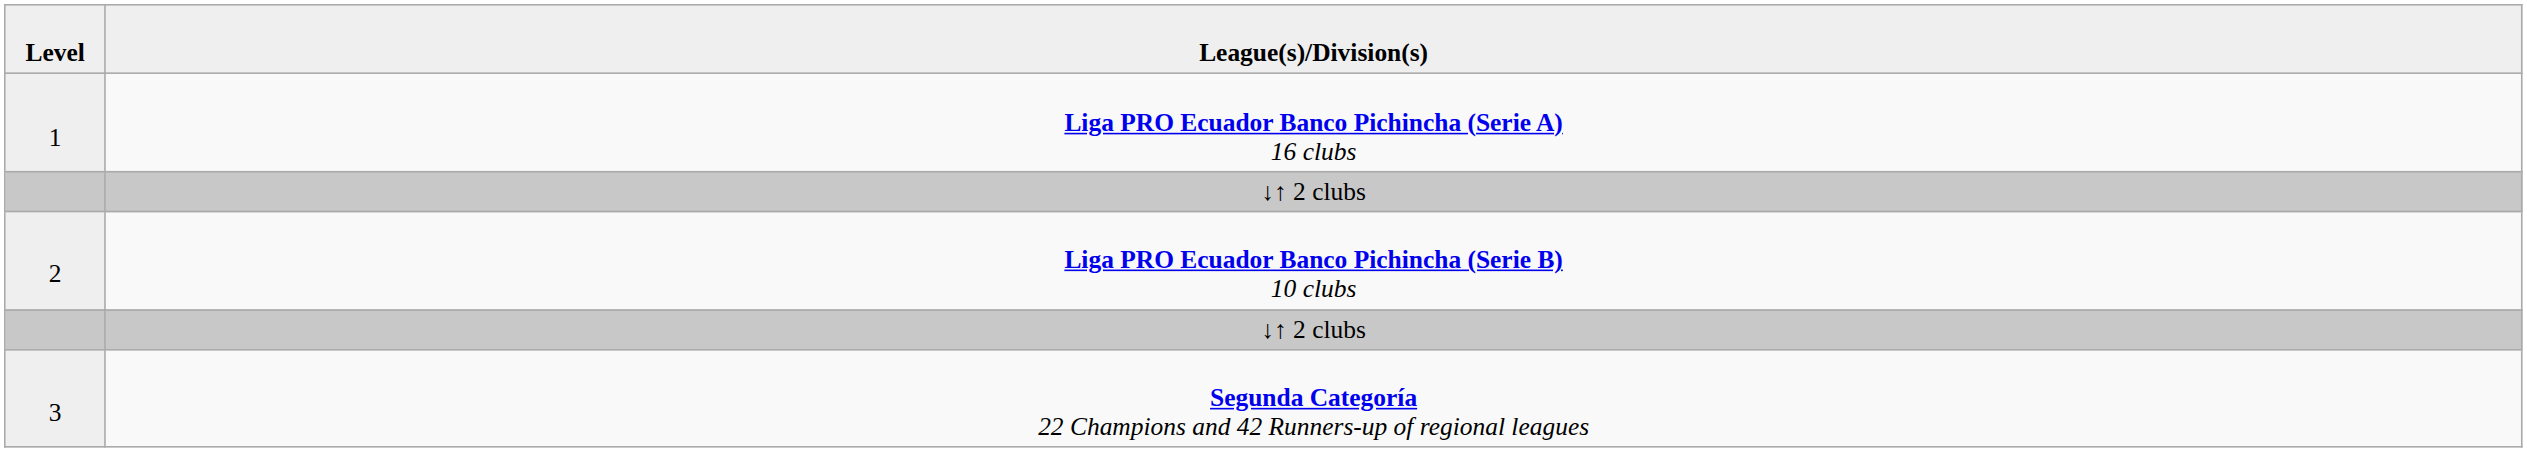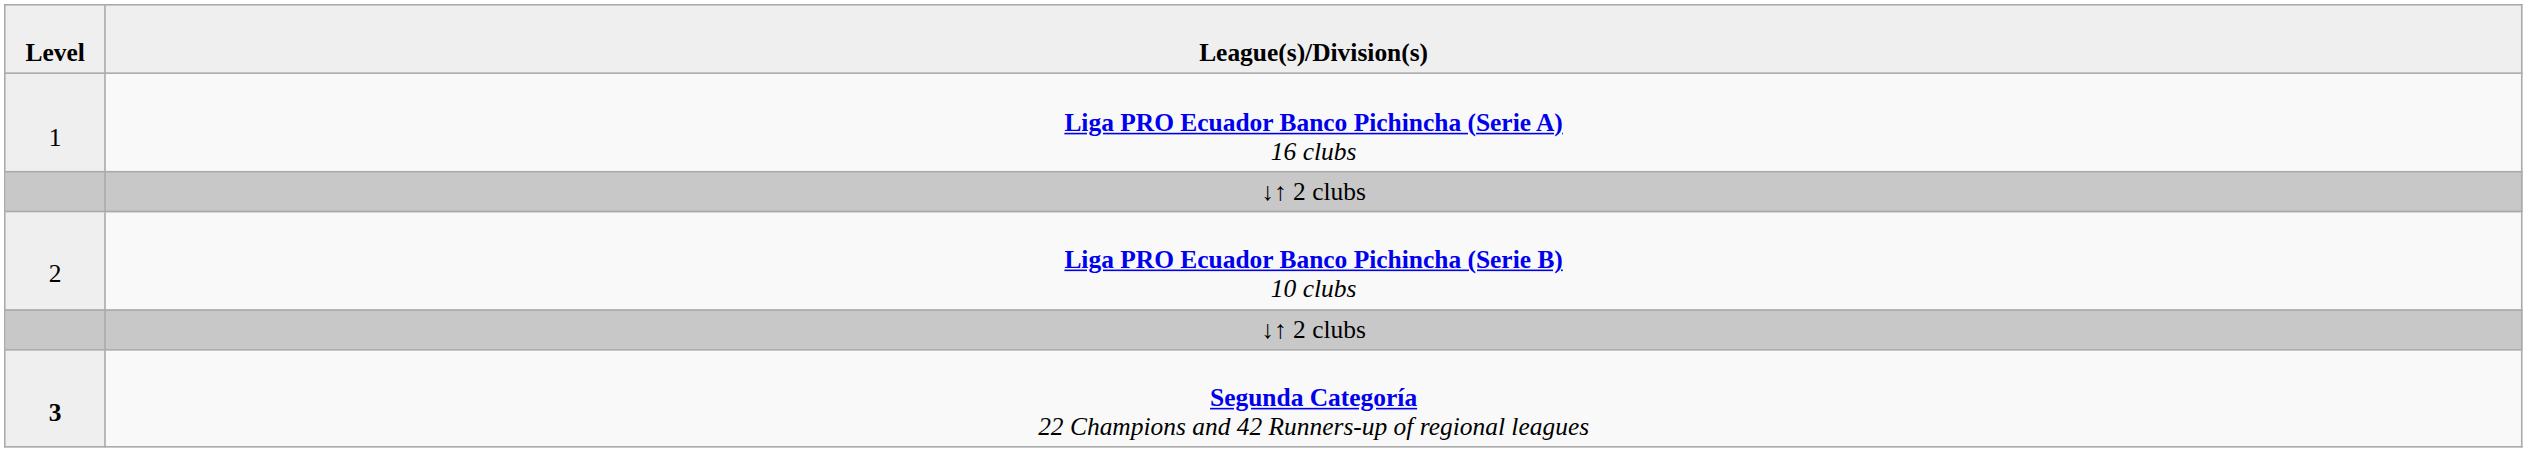(55, 412) normal -> (55, 412) bold
